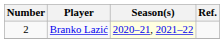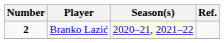(26, 30) normal -> (26, 30) bold
